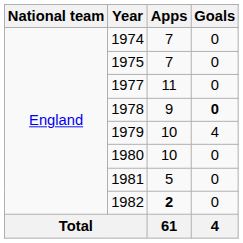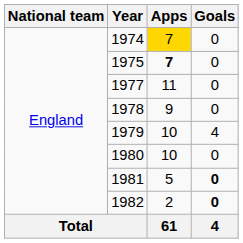(169, 39) no background -> (169, 39) gold background
(169, 62) normal -> (169, 62) bold
(215, 109) bold -> (215, 109) normal
(215, 179) normal -> (215, 179) bold
(169, 202) bold -> (169, 202) normal
(215, 202) normal -> (215, 202) bold
